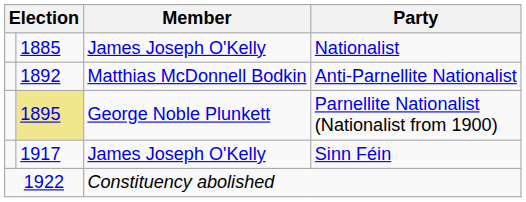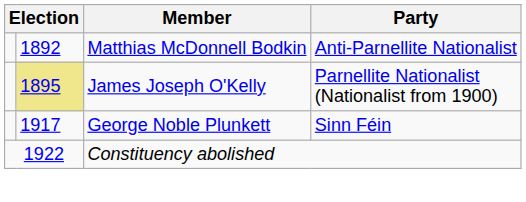- row: (357, 47)
(179, 115) George Noble Plunkett -> (177, 86) James Joseph O'Kelly
(177, 153) James Joseph O'Kelly -> (179, 125) George Noble Plunkett
